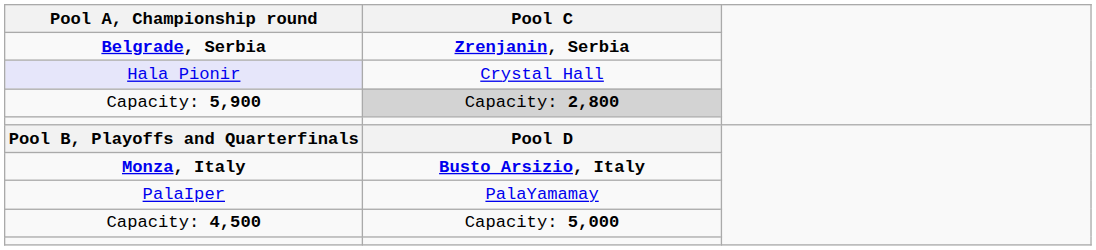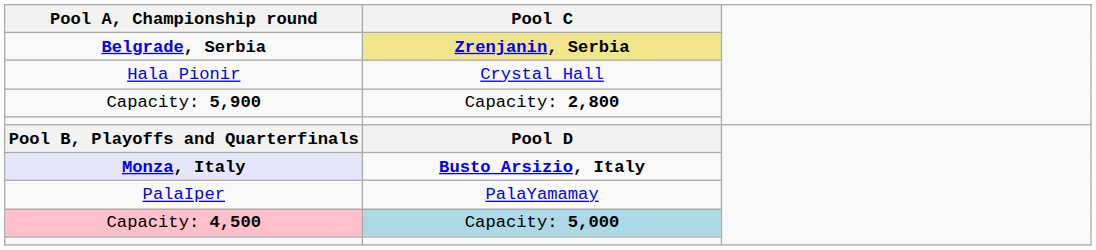(542, 47) no background -> (542, 47) khaki background
(184, 75) lavender background -> (184, 75) no background
(542, 103) lightgrey background -> (542, 103) no background
(184, 167) no background -> (184, 167) lavender background
(184, 223) no background -> (184, 223) pink background
(542, 223) no background -> (542, 223) lightblue background
